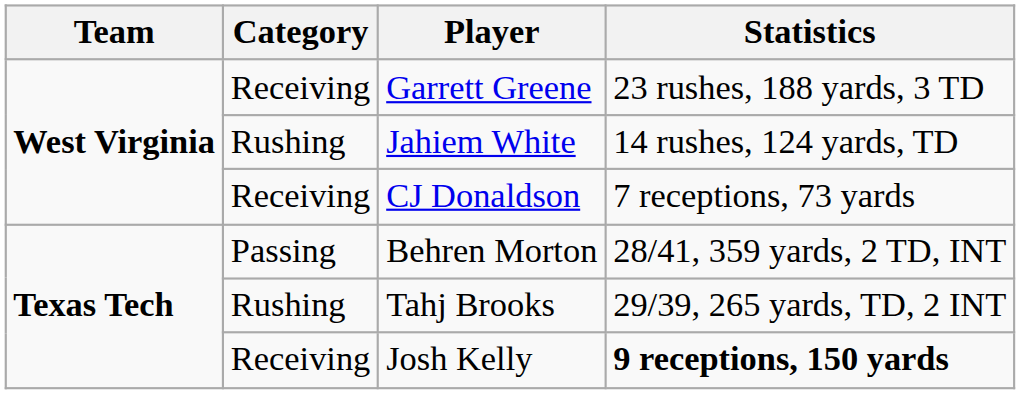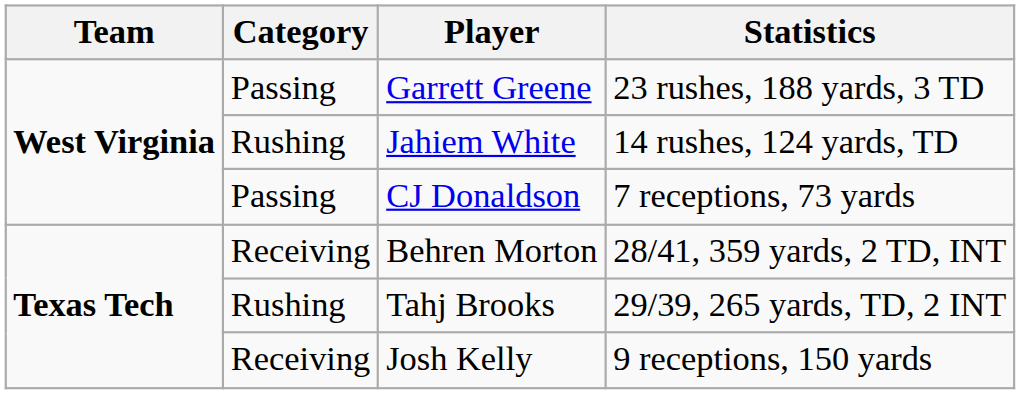(301, 86) Receiving -> (283, 86) Passing
(301, 195) Receiving -> (283, 195) Passing
(283, 250) Passing -> (301, 250) Receiving
(781, 359) bold -> (773, 359) normal
